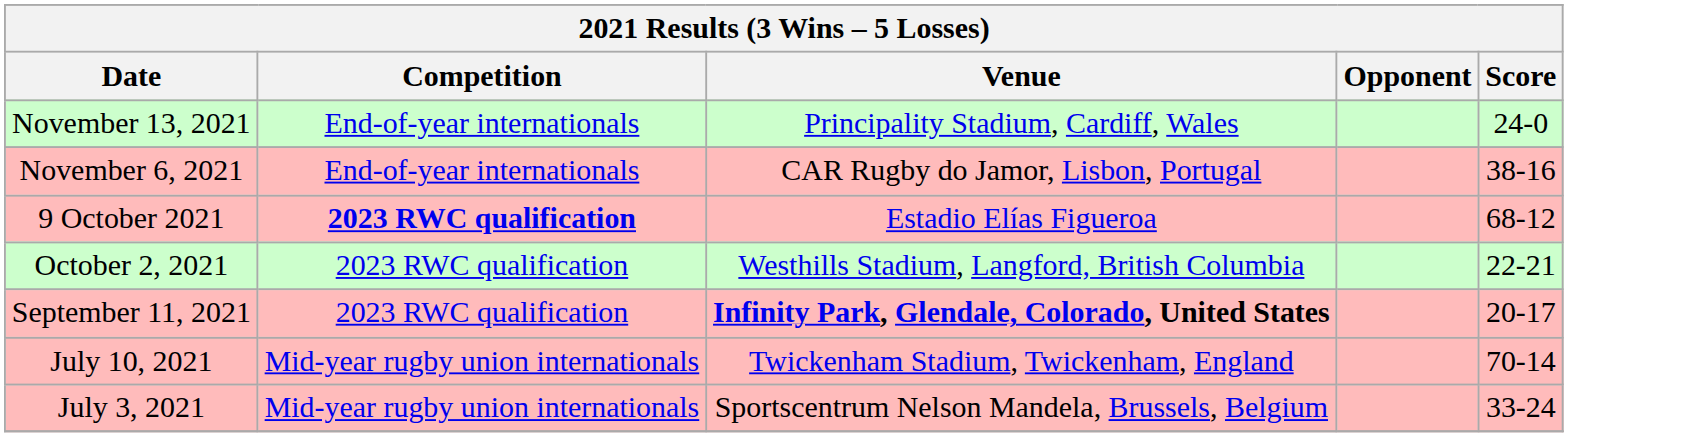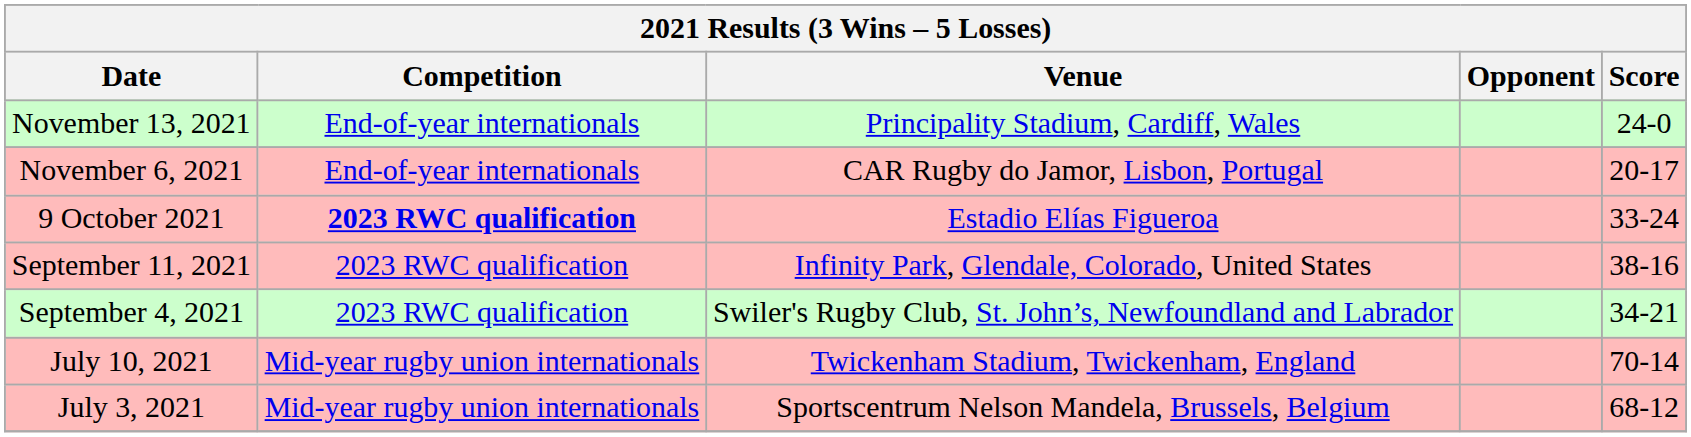(1521, 170) 38-16 -> (1644, 170) 20-17
(1521, 218) 68-12 -> (1644, 218) 33-24
- row: (131, 265)
(1021, 312) bold -> (1083, 265) normal
(1521, 312) 20-17 -> (1644, 265) 38-16
+ row: (131, 312)
(1521, 407) 33-24 -> (1644, 407) 68-12
